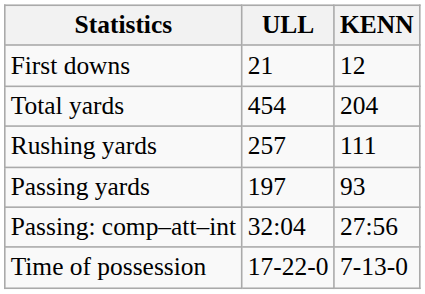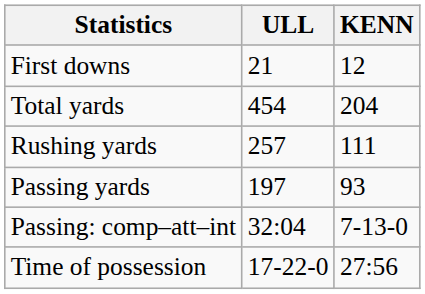(369, 226) 27:56 -> (374, 226) 7-13-0
(374, 267) 7-13-0 -> (369, 267) 27:56
